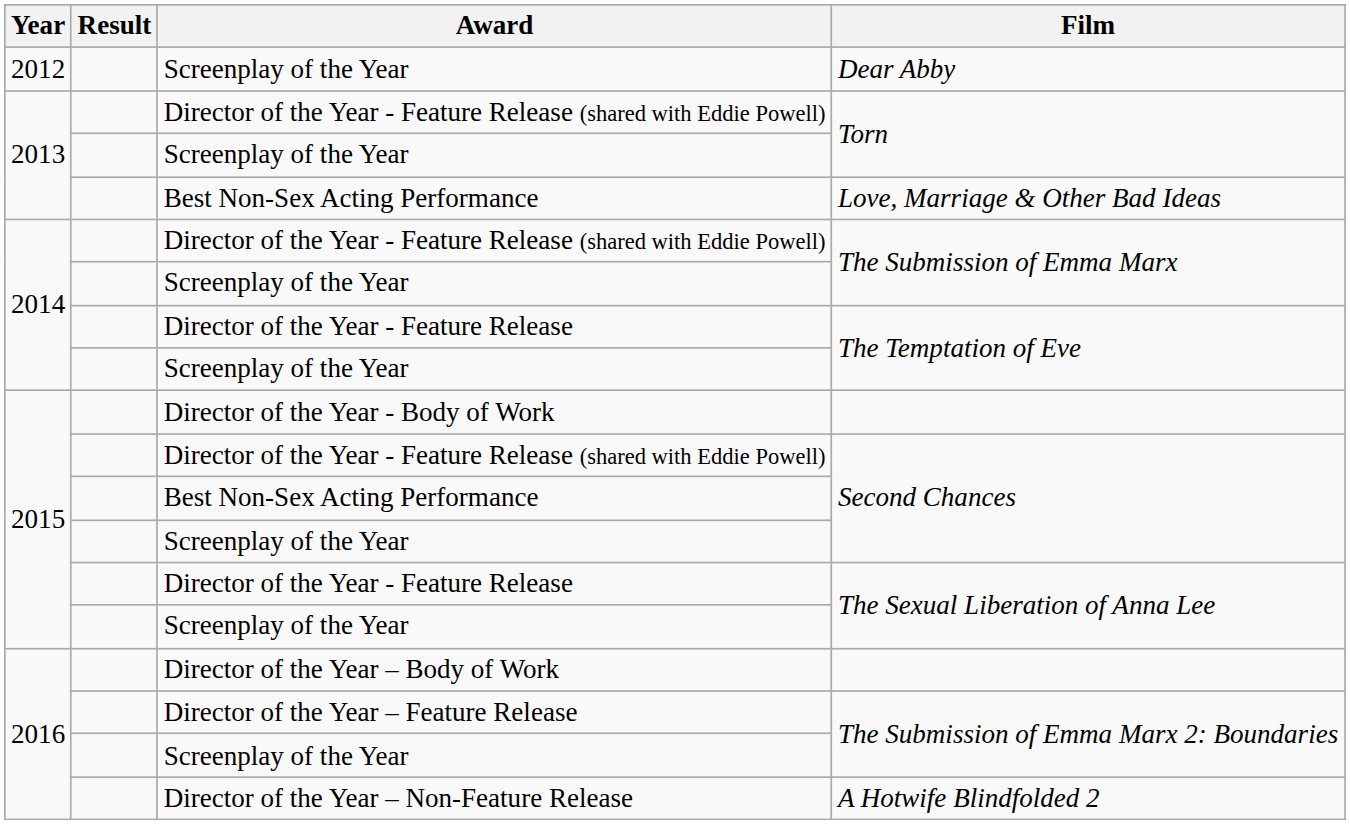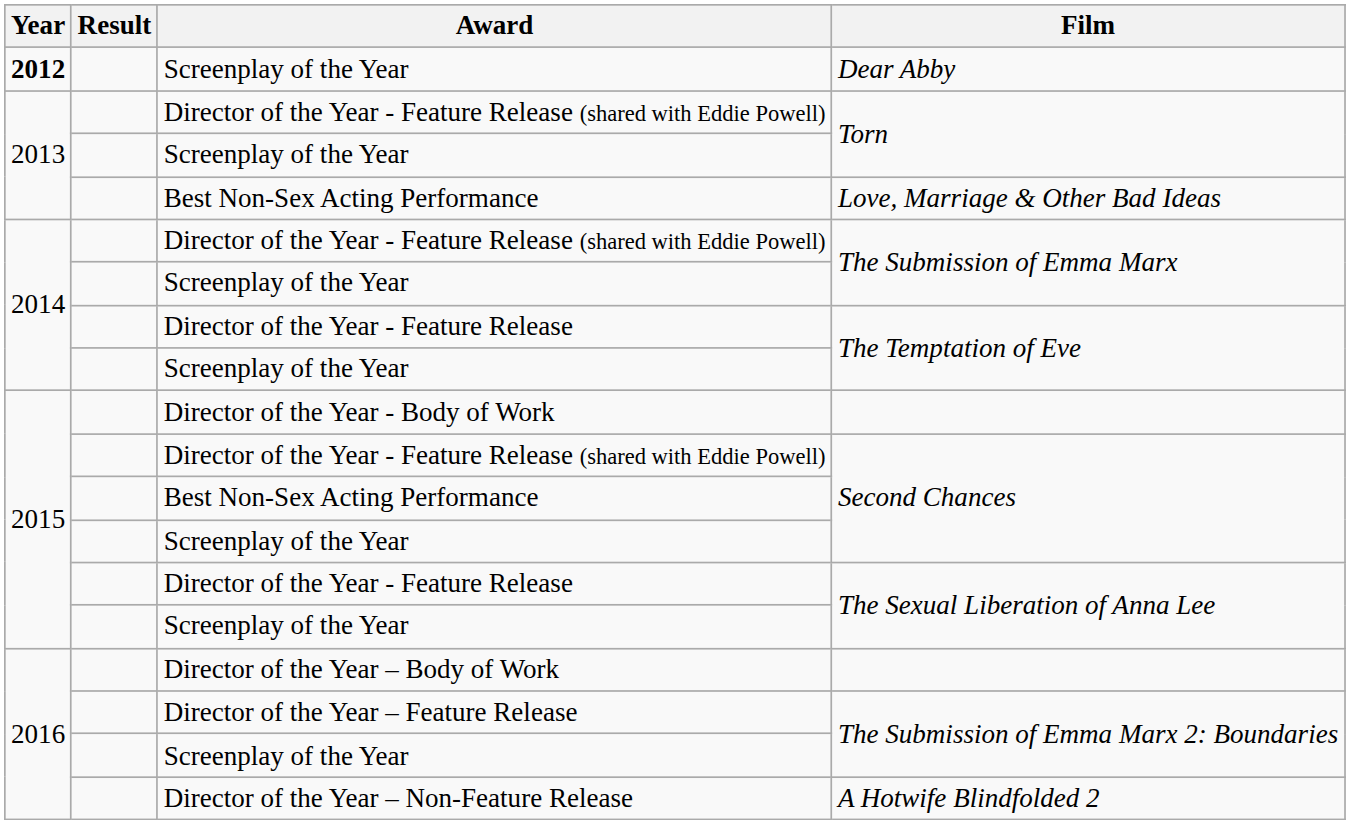(38, 68) normal -> (38, 68) bold
